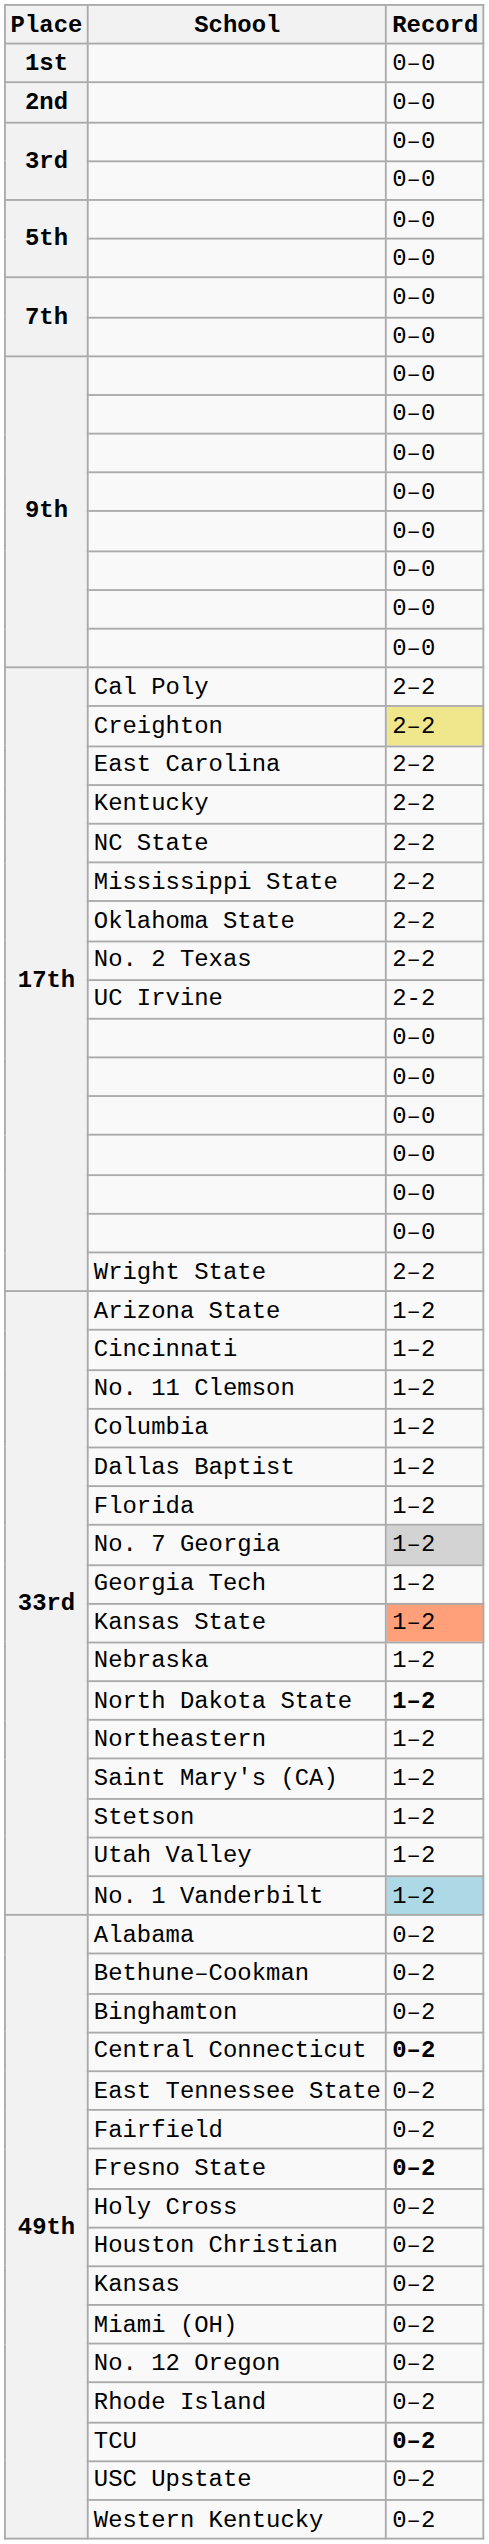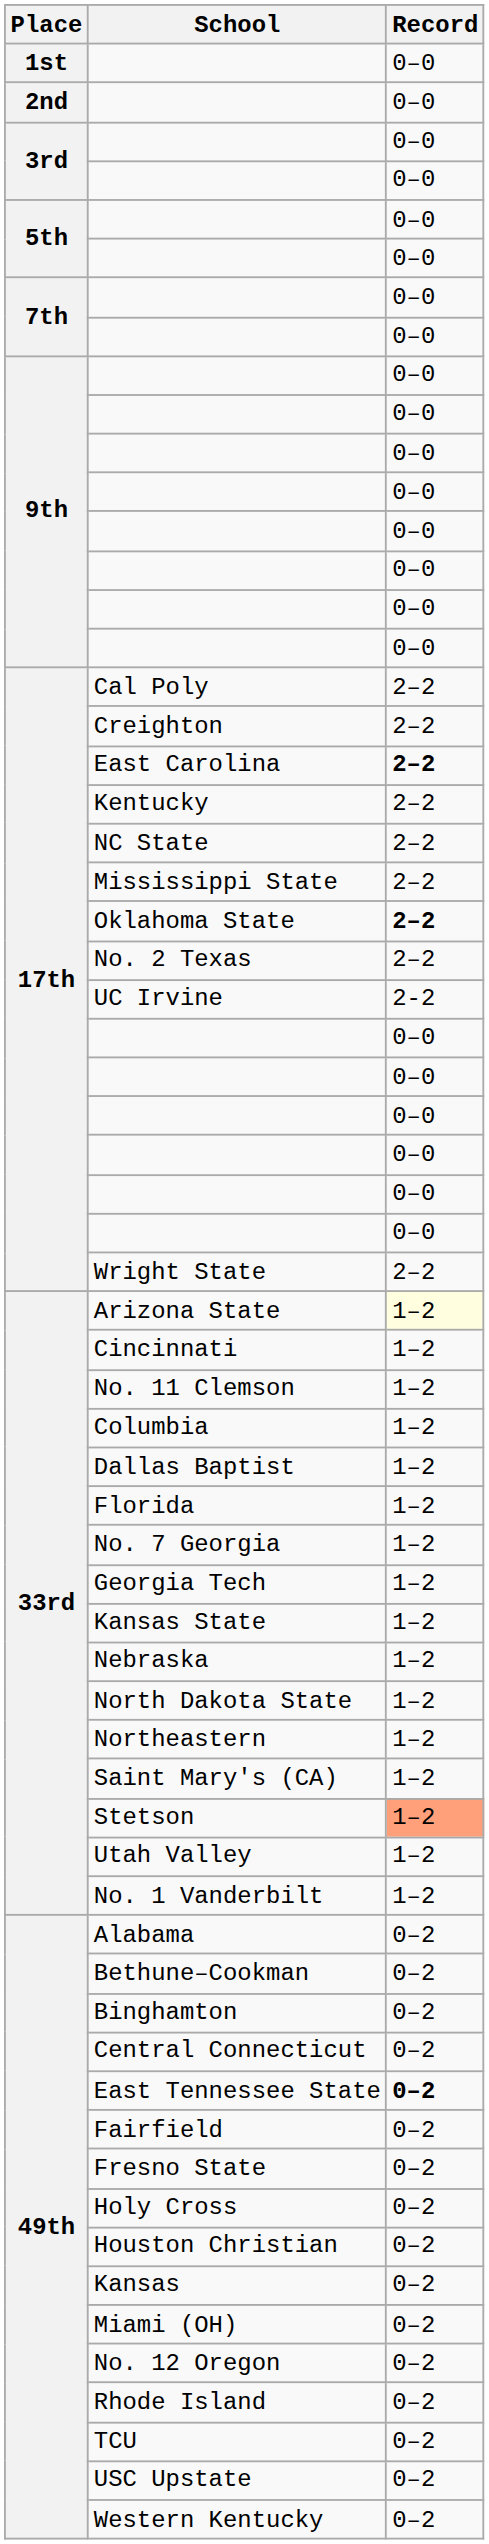(414, 726) khaki background -> (414, 726) no background
(414, 765) normal -> (414, 765) bold
(414, 921) normal -> (414, 921) bold
(414, 1311) no background -> (414, 1311) lightyellow background
(414, 1545) lightgrey background -> (414, 1545) no background
(414, 1623) lightsalmon background -> (414, 1623) no background
(414, 1701) bold -> (414, 1701) normal
(414, 1818) no background -> (414, 1818) lightsalmon background
(414, 1896) lightblue background -> (414, 1896) no background
(414, 2052) bold -> (414, 2052) normal
(414, 2091) normal -> (414, 2091) bold
(414, 2169) bold -> (414, 2169) normal
(414, 2441) bold -> (414, 2441) normal
